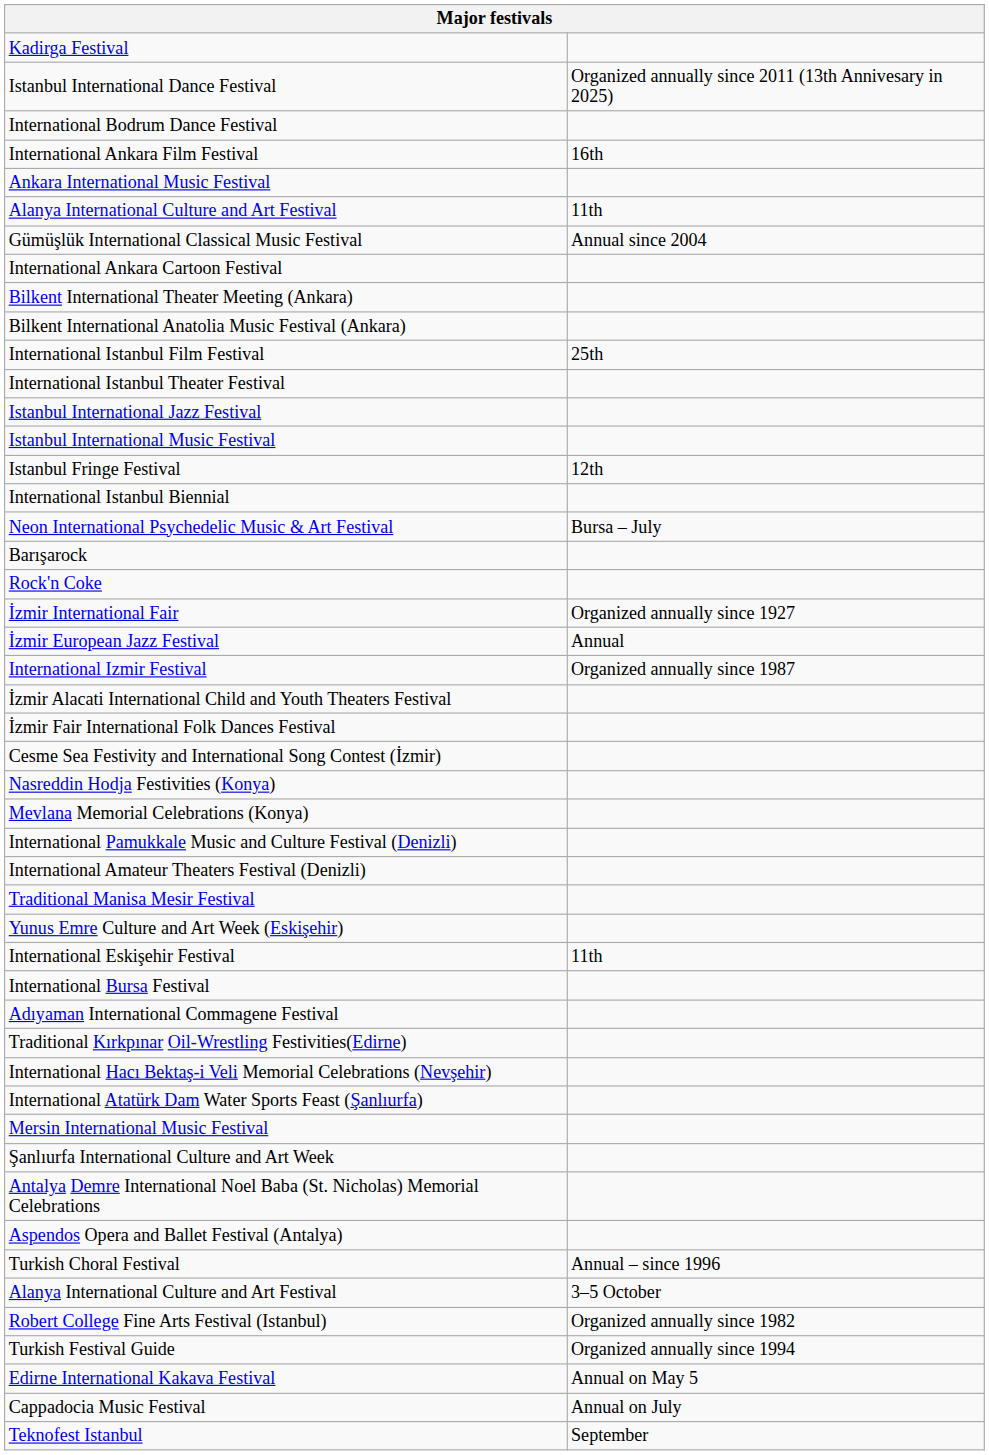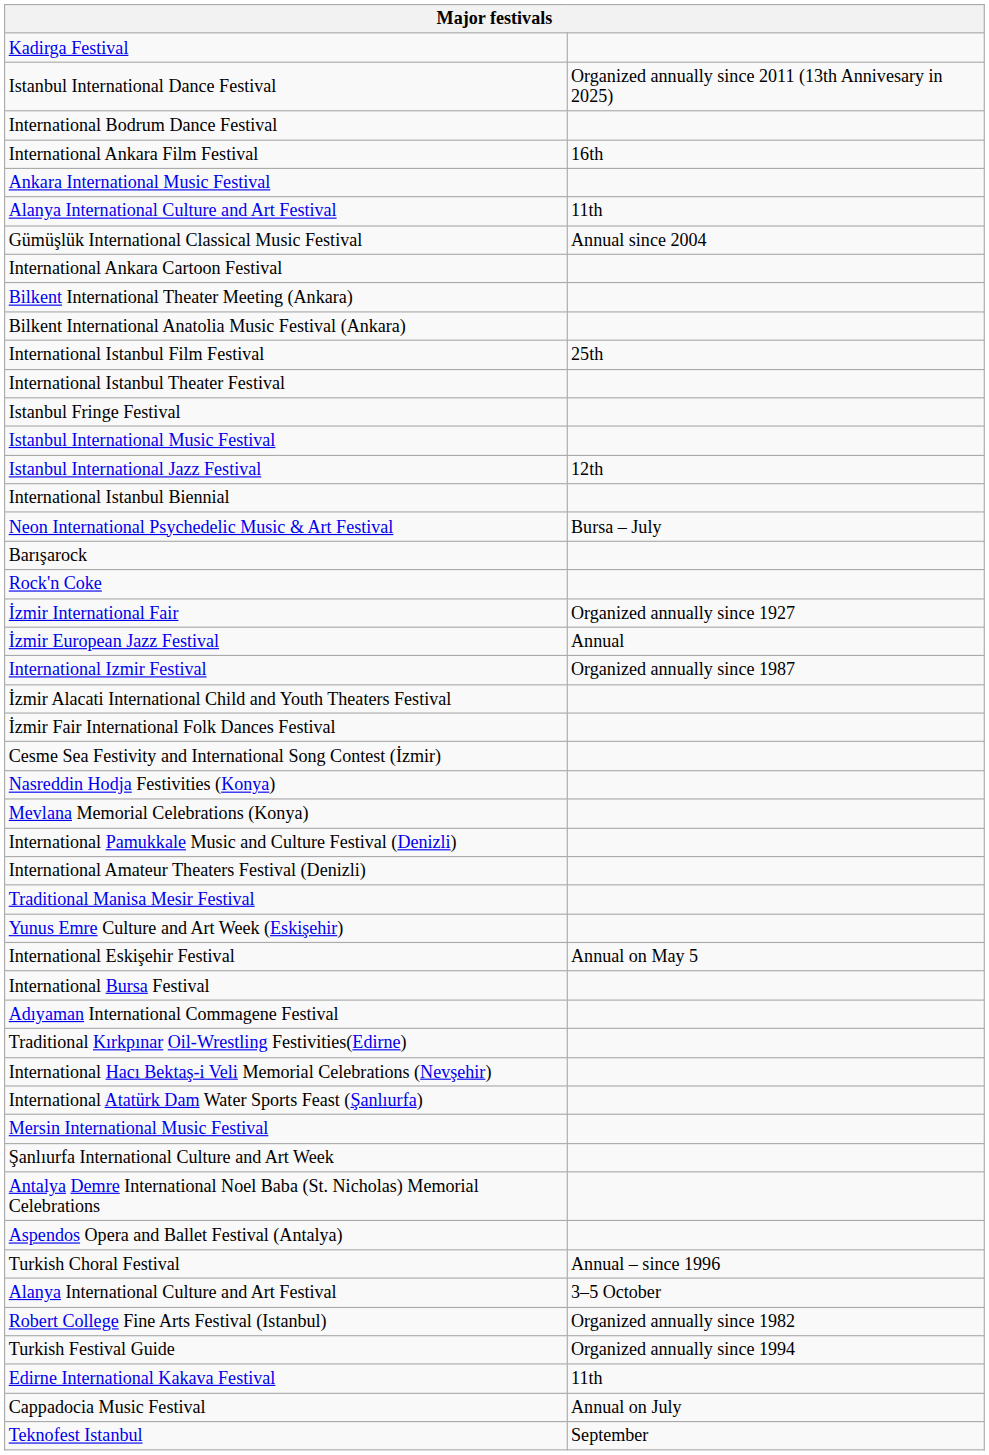(135, 411) Istanbul International Jazz Festival -> (95, 411) Istanbul Fringe Festival
(95, 469) Istanbul Fringe Festival -> (135, 469) Istanbul International Jazz Festival
(587, 956) 11th -> (635, 956) Annual on May 5
(635, 1378) Annual on May 5 -> (587, 1378) 11th
